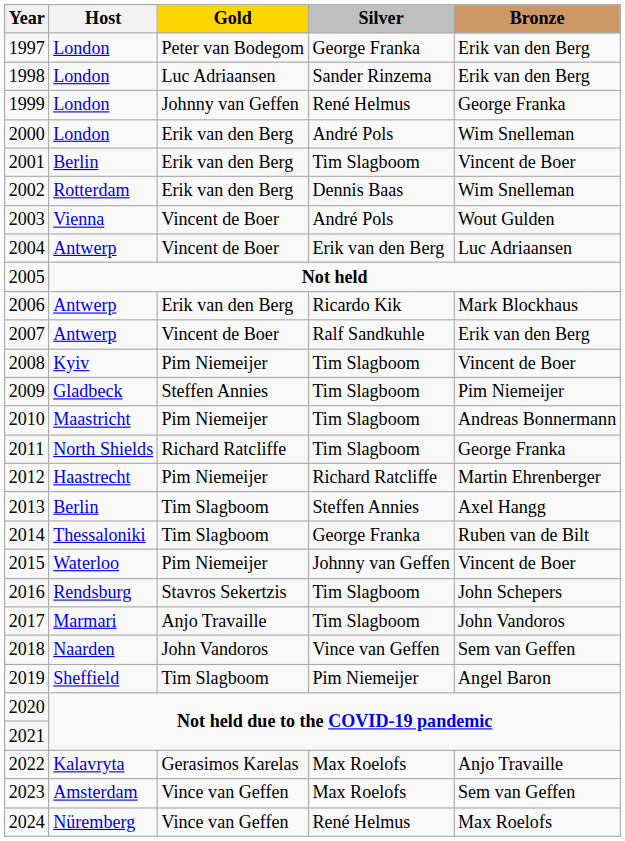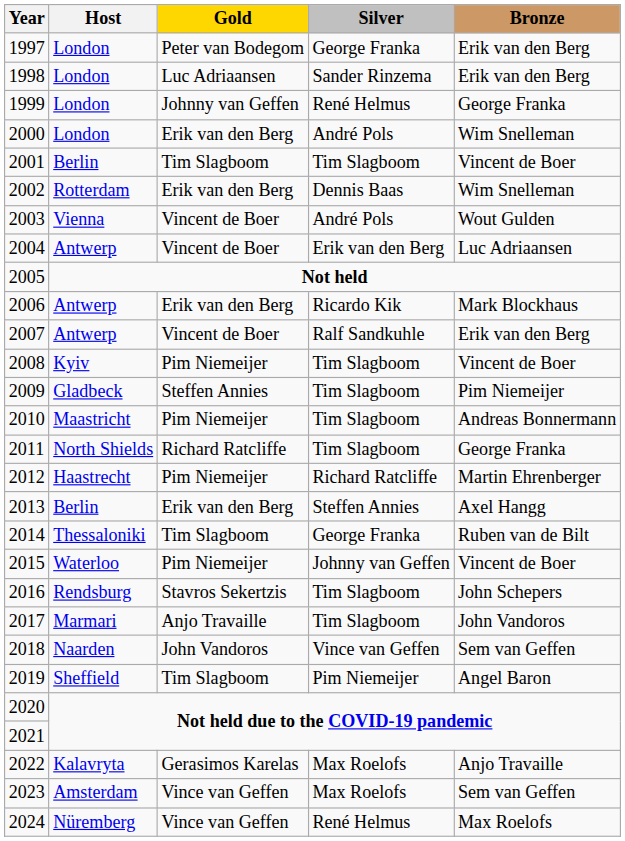(227, 162) Erik van den Berg -> (215, 162) Tim Slagboom
(215, 506) Tim Slagboom -> (227, 506) Erik van den Berg
